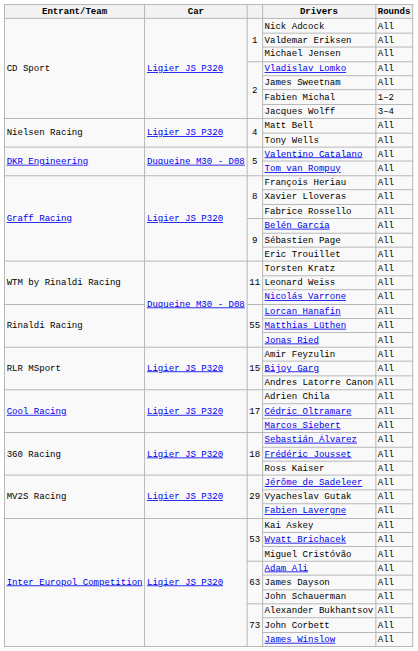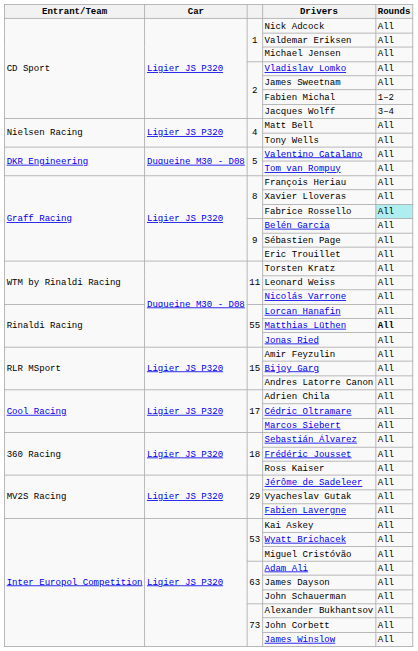(386, 211) no background -> (386, 211) paleturquoise background
(386, 326) normal -> (386, 326) bold
